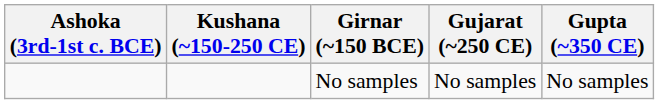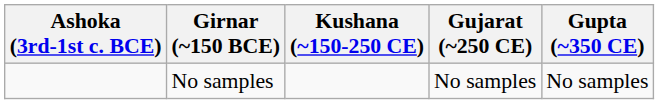columns swapped: (370, 33) <-> (238, 33)
